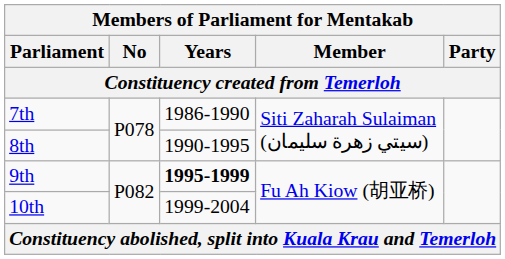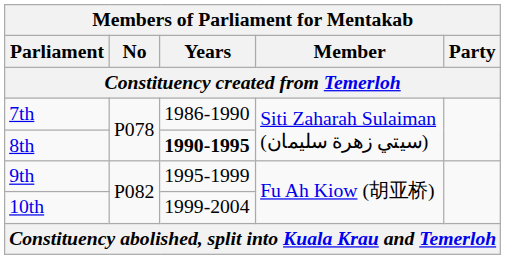(207, 144) normal -> (207, 144) bold
(207, 176) bold -> (207, 176) normal
